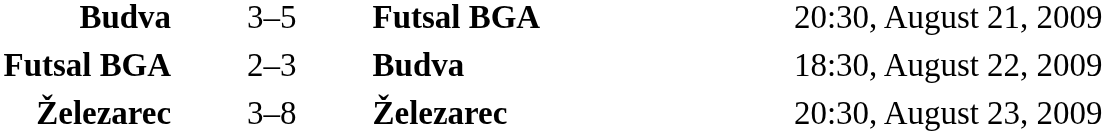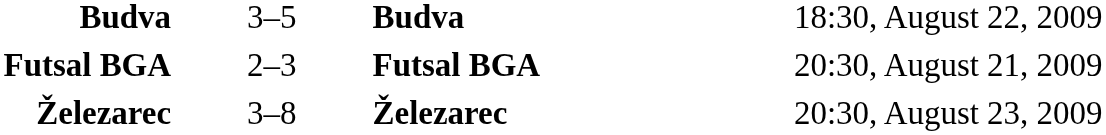(456, 16) Futsal BGA -> (418, 16) Budva
(948, 16) 20:30, August 21, 2009 -> (948, 16) 18:30, August 22, 2009
(418, 64) Budva -> (456, 64) Futsal BGA
(948, 64) 18:30, August 22, 2009 -> (948, 64) 20:30, August 21, 2009
